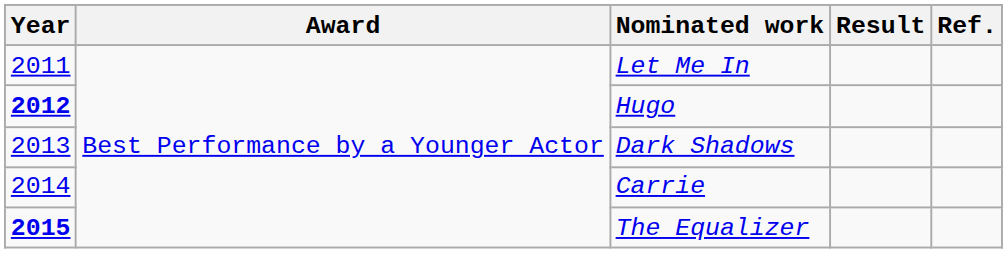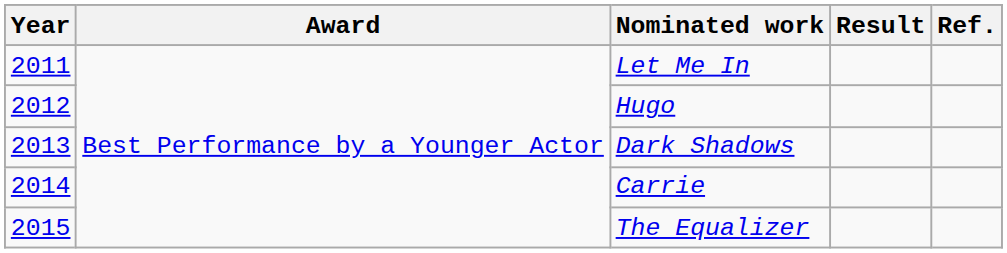(41, 106) bold -> (41, 106) normal
(41, 228) bold -> (41, 228) normal
